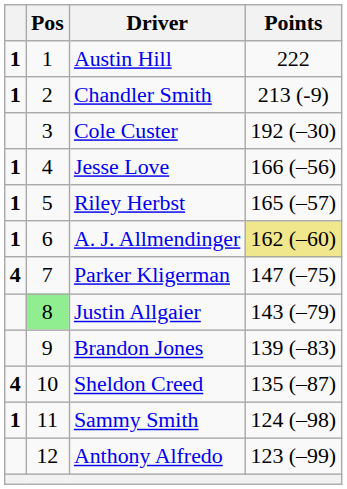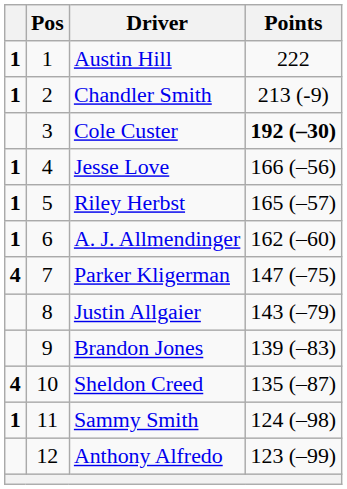(293, 131) normal -> (293, 131) bold
(293, 239) khaki background -> (293, 239) no background
(47, 311) lightgreen background -> (47, 311) no background
